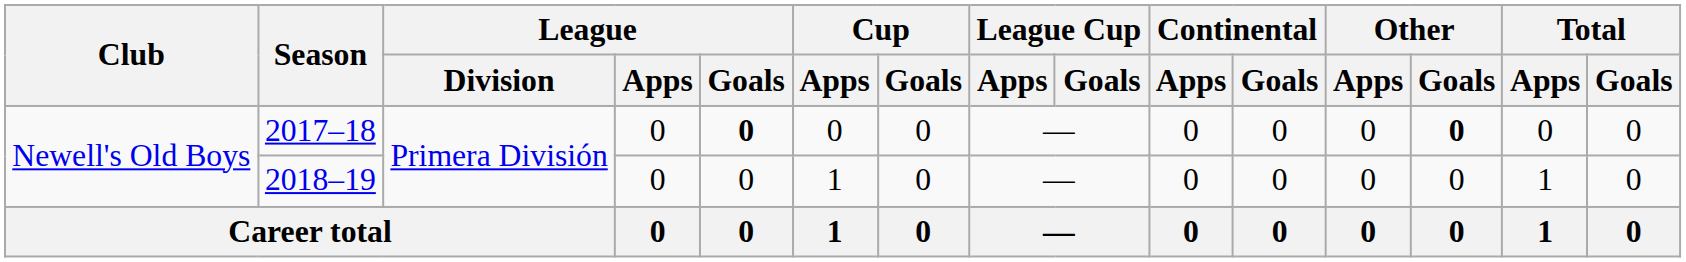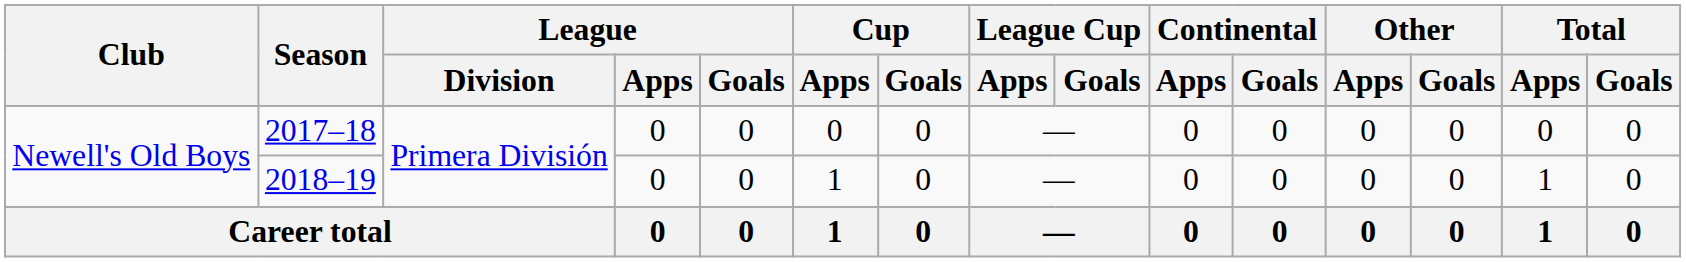(746, 130) bold -> (746, 130) normal
(1457, 130) bold -> (1457, 130) normal
